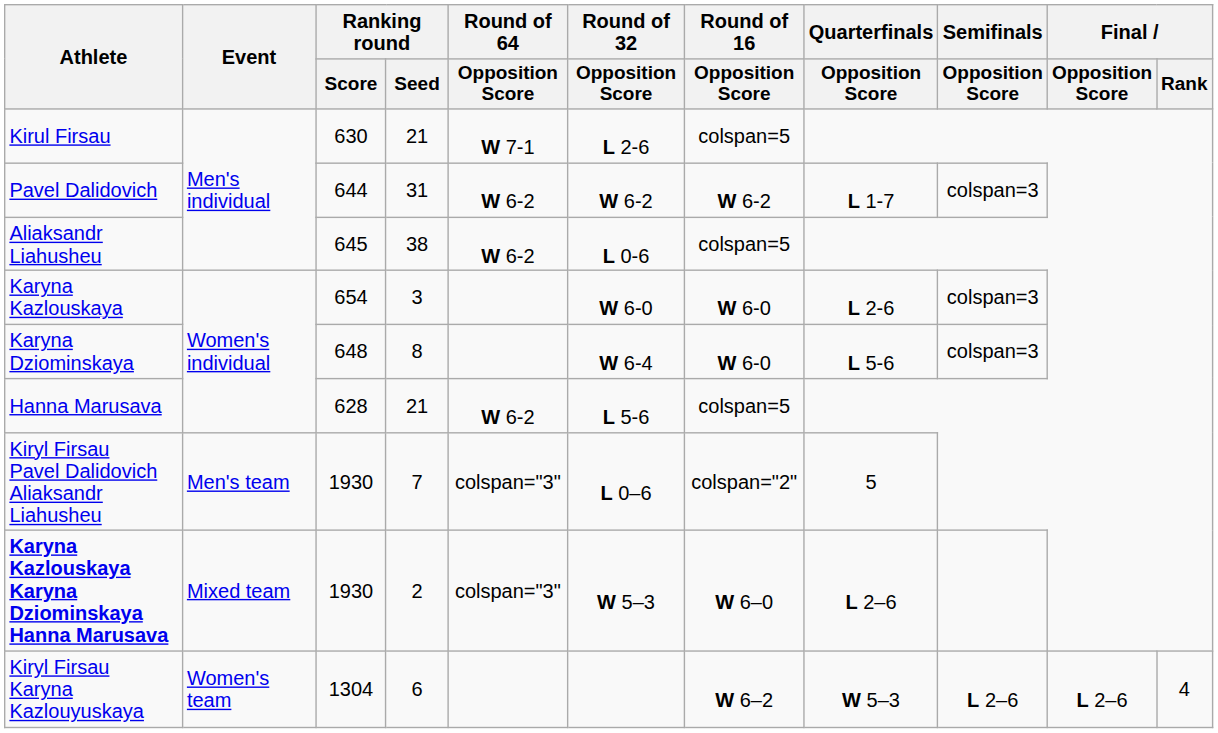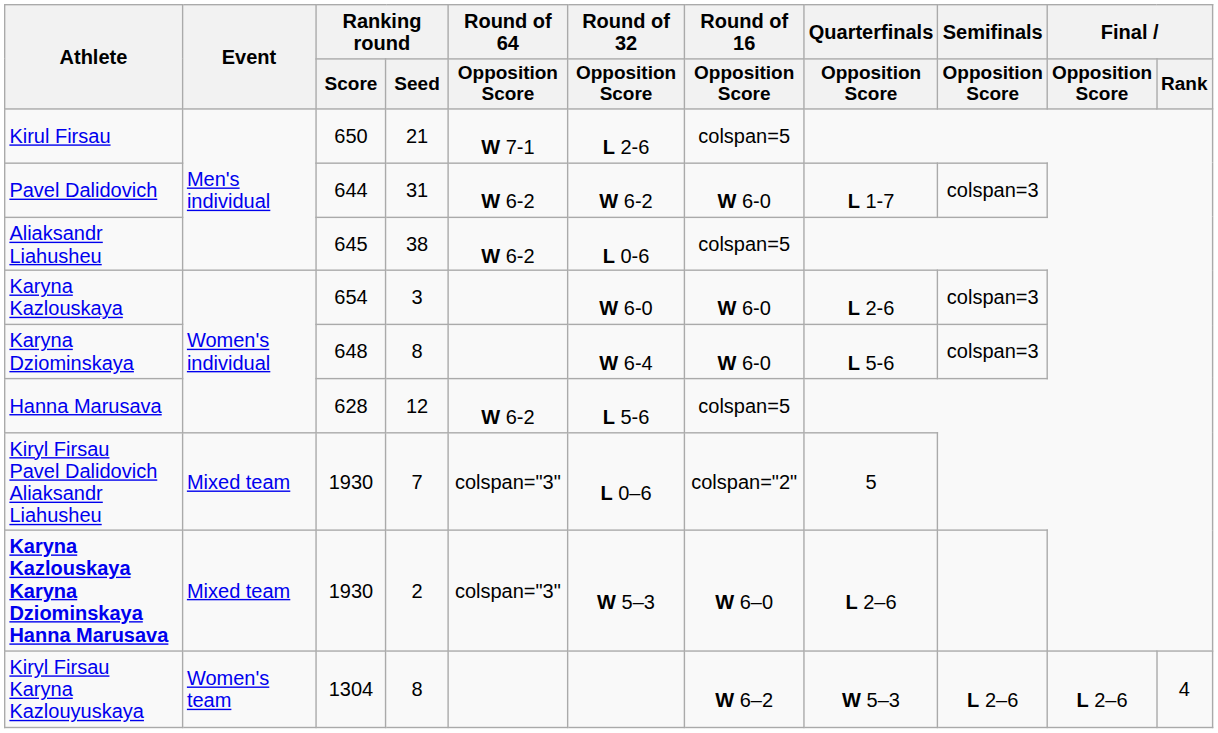(351, 137) 630 -> (351, 137) 650
(744, 202) W 6-2 -> (744, 202) W 6-0
(417, 406) 21 -> (417, 406) 12
(238, 482) Men's team -> (239, 482) Mixed team
(417, 690) 6 -> (417, 690) 8
